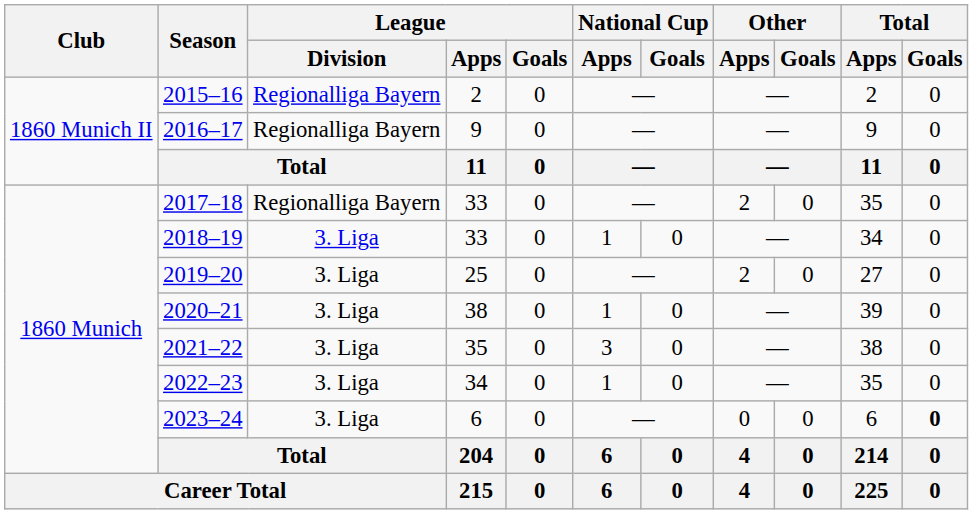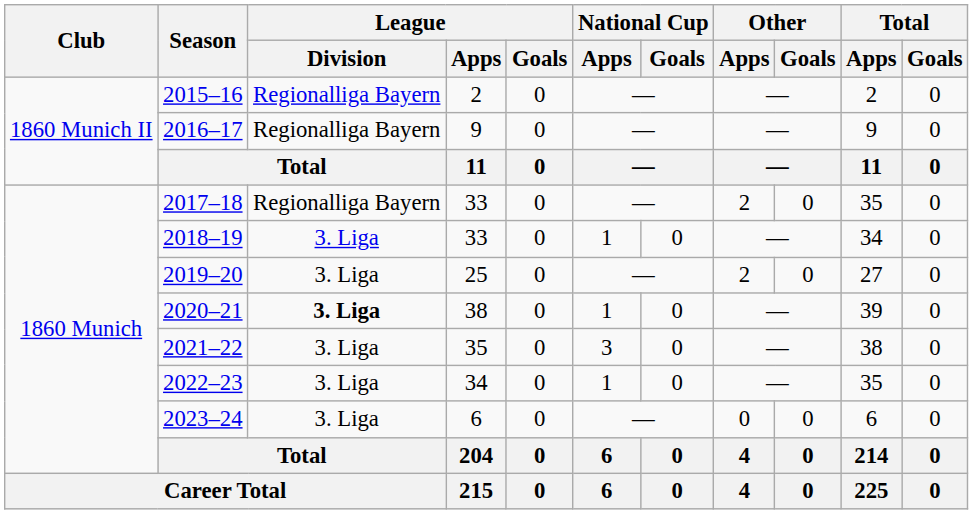(347, 310) normal -> (347, 310) bold
(935, 418) bold -> (935, 418) normal
